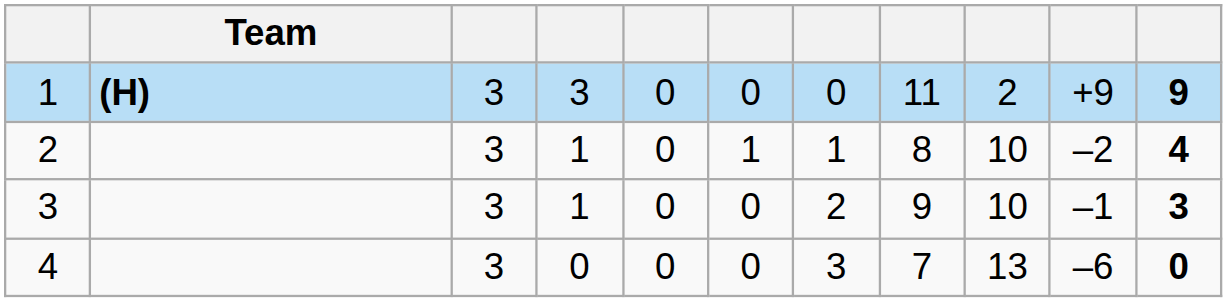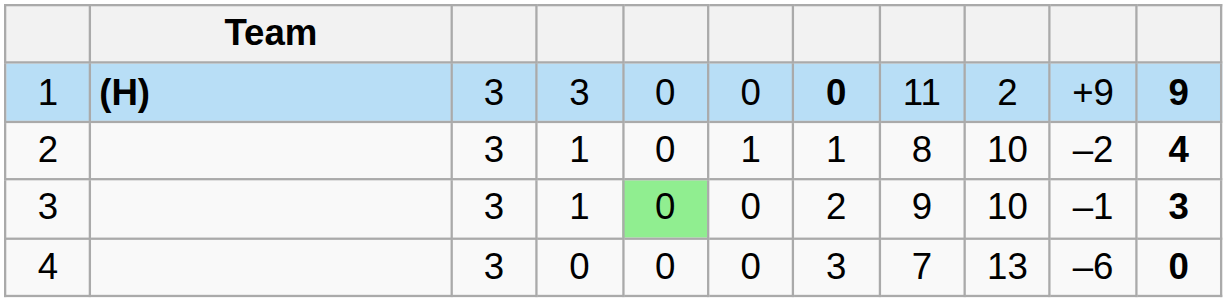(836, 91) normal -> (836, 91) bold
(665, 207) no background -> (665, 207) lightgreen background
